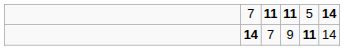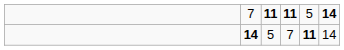(271, 34) 7 -> (271, 34) 5
(290, 34) 9 -> (290, 34) 7
